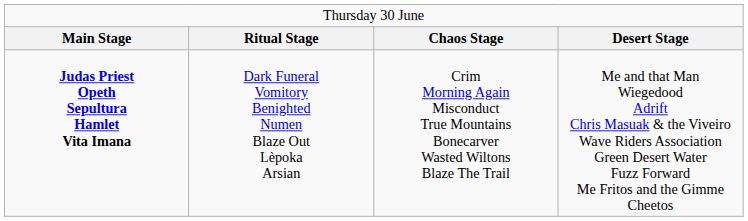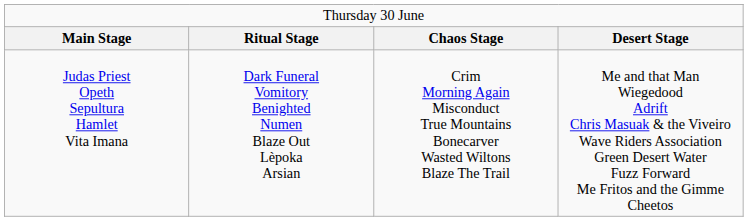(97, 109) bold -> (97, 109) normal
